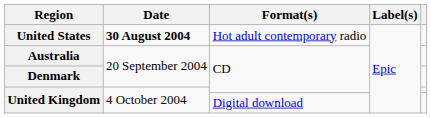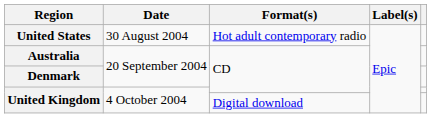(148, 35) bold -> (147, 35) normal
